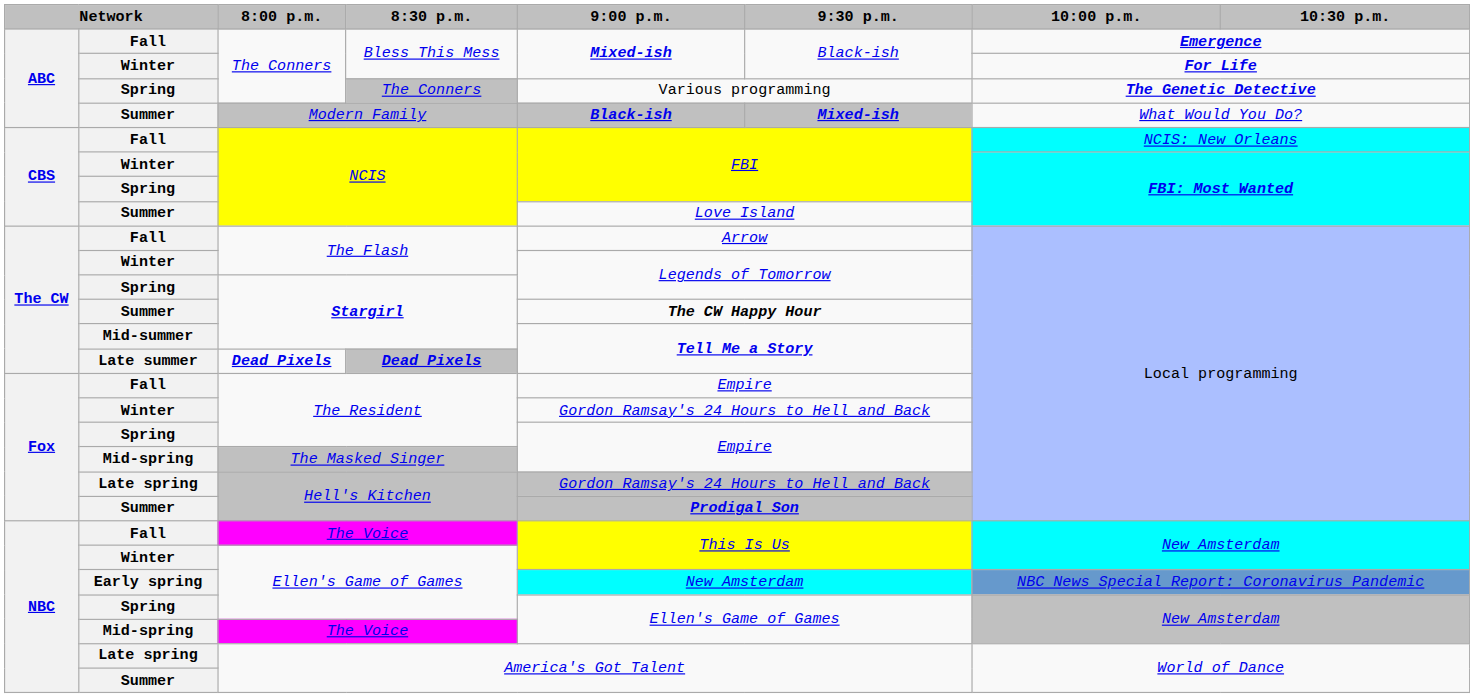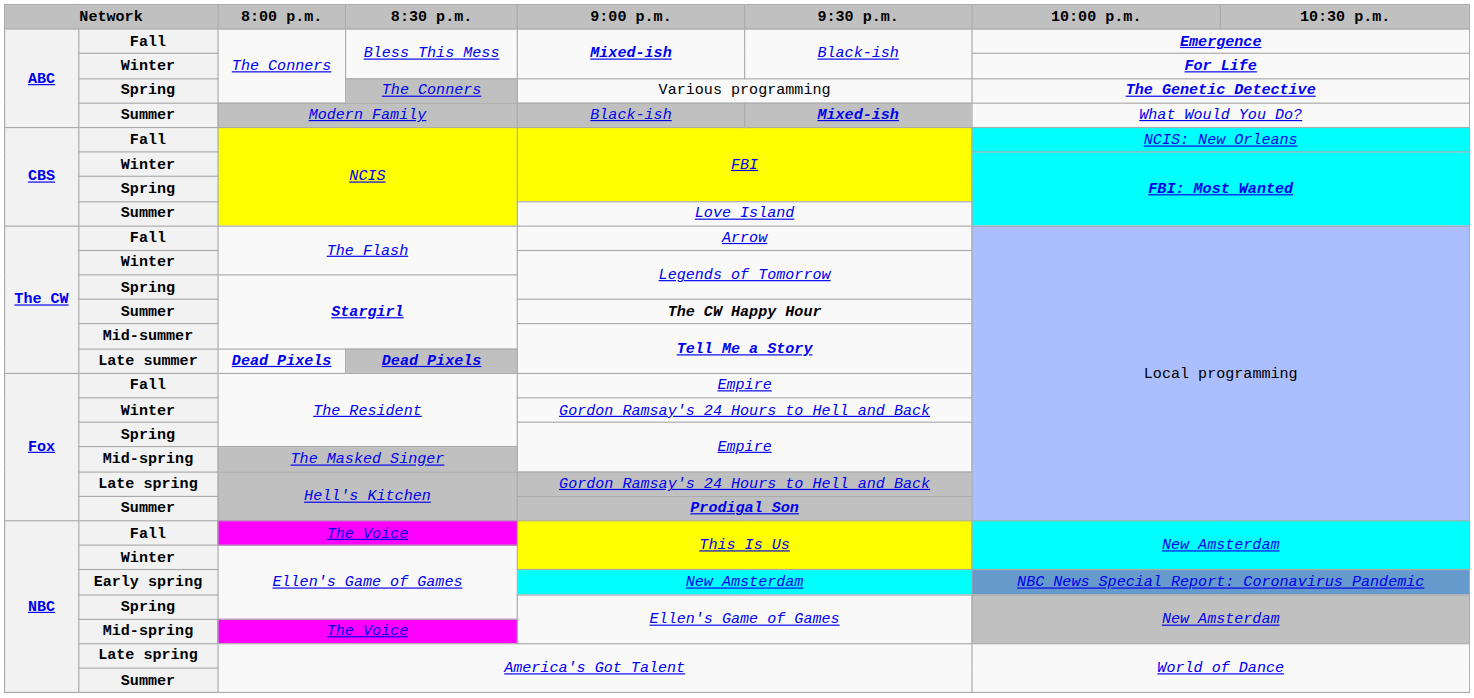(631, 115) bold -> (631, 115) normal
